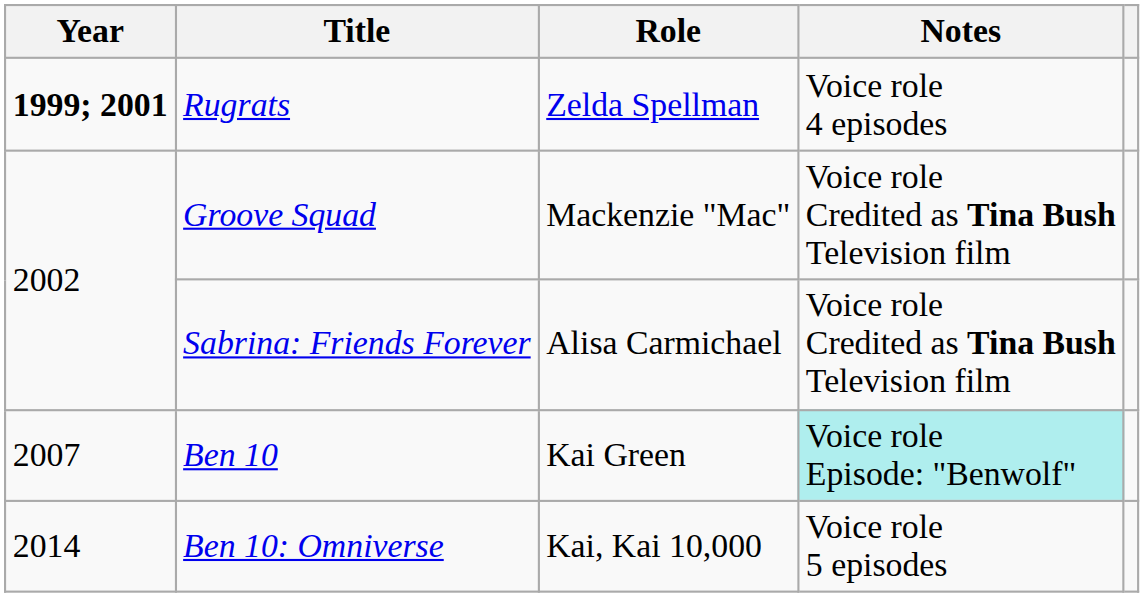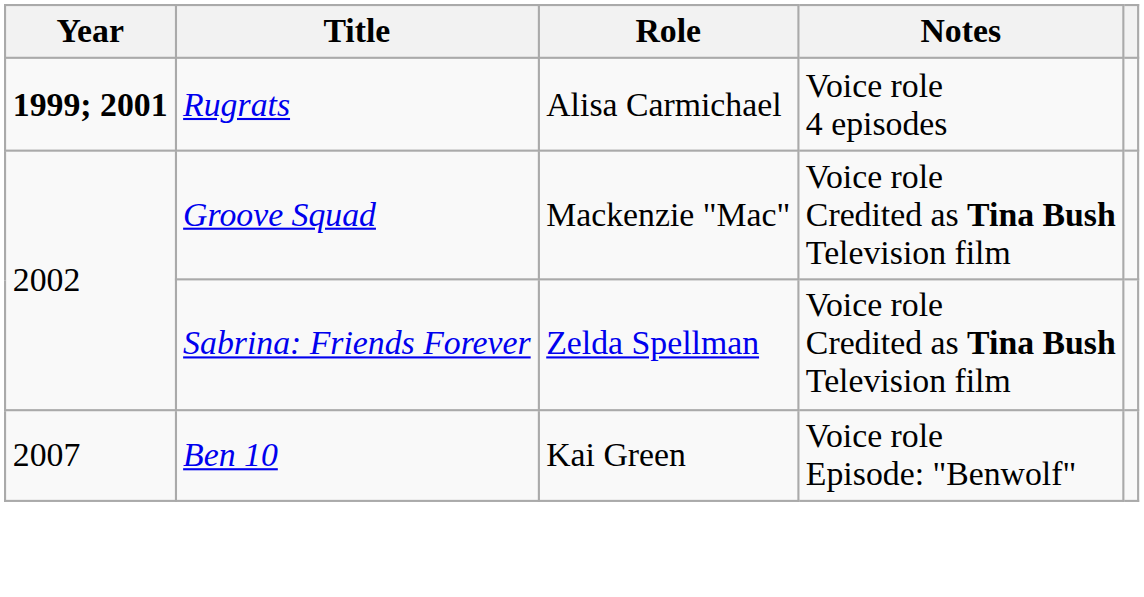(653, 103) Zelda Spellman -> (664, 103) Alisa Carmichael
(664, 343) Alisa Carmichael -> (653, 343) Zelda Spellman
(941, 454) paleturquoise background -> (941, 454) no background
- row: (313, 545)
